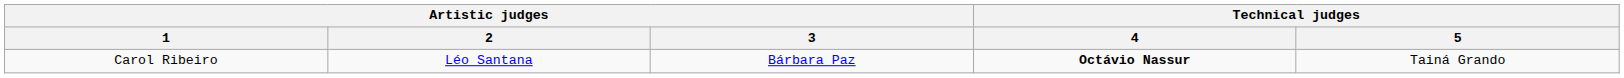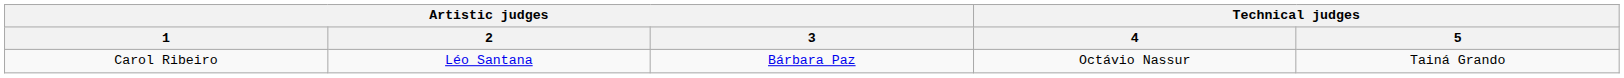(1135, 61) bold -> (1135, 61) normal
